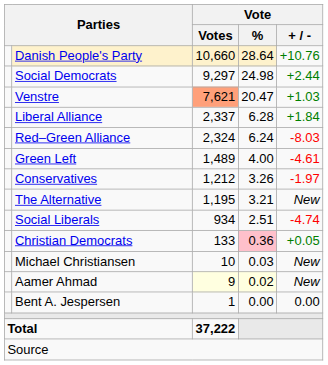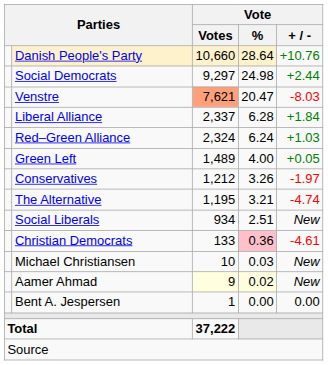(303, 96) +1.03 -> (305, 96) -8.03
(305, 138) -8.03 -> (303, 138) +1.03
(305, 158) -4.61 -> (303, 158) +0.05
(307, 199) New -> (305, 199) -4.74
(305, 220) -4.74 -> (307, 220) New
(303, 240) +0.05 -> (305, 240) -4.61
